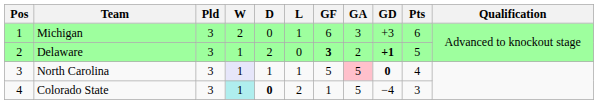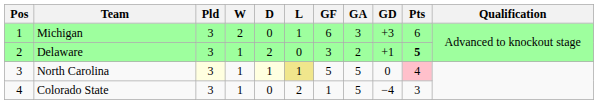(329, 52) bold -> (329, 52) normal
(388, 52) bold -> (388, 52) normal
(417, 52) normal -> (417, 52) bold
(210, 71) no background -> (210, 71) lightyellow background
(240, 71) lavender background -> (240, 71) no background
(269, 71) no background -> (269, 71) lightyellow background
(299, 71) no background -> (299, 71) khaki background
(358, 71) pink background -> (358, 71) no background
(388, 71) bold -> (388, 71) normal
(417, 71) no background -> (417, 71) pink background
(240, 90) paleturquoise background -> (240, 90) no background
(269, 90) bold -> (269, 90) normal
